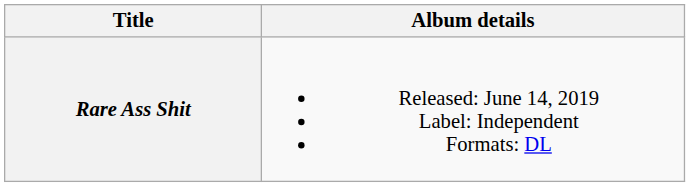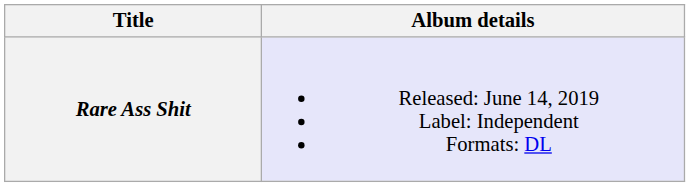(473, 121) no background -> (473, 121) lavender background
